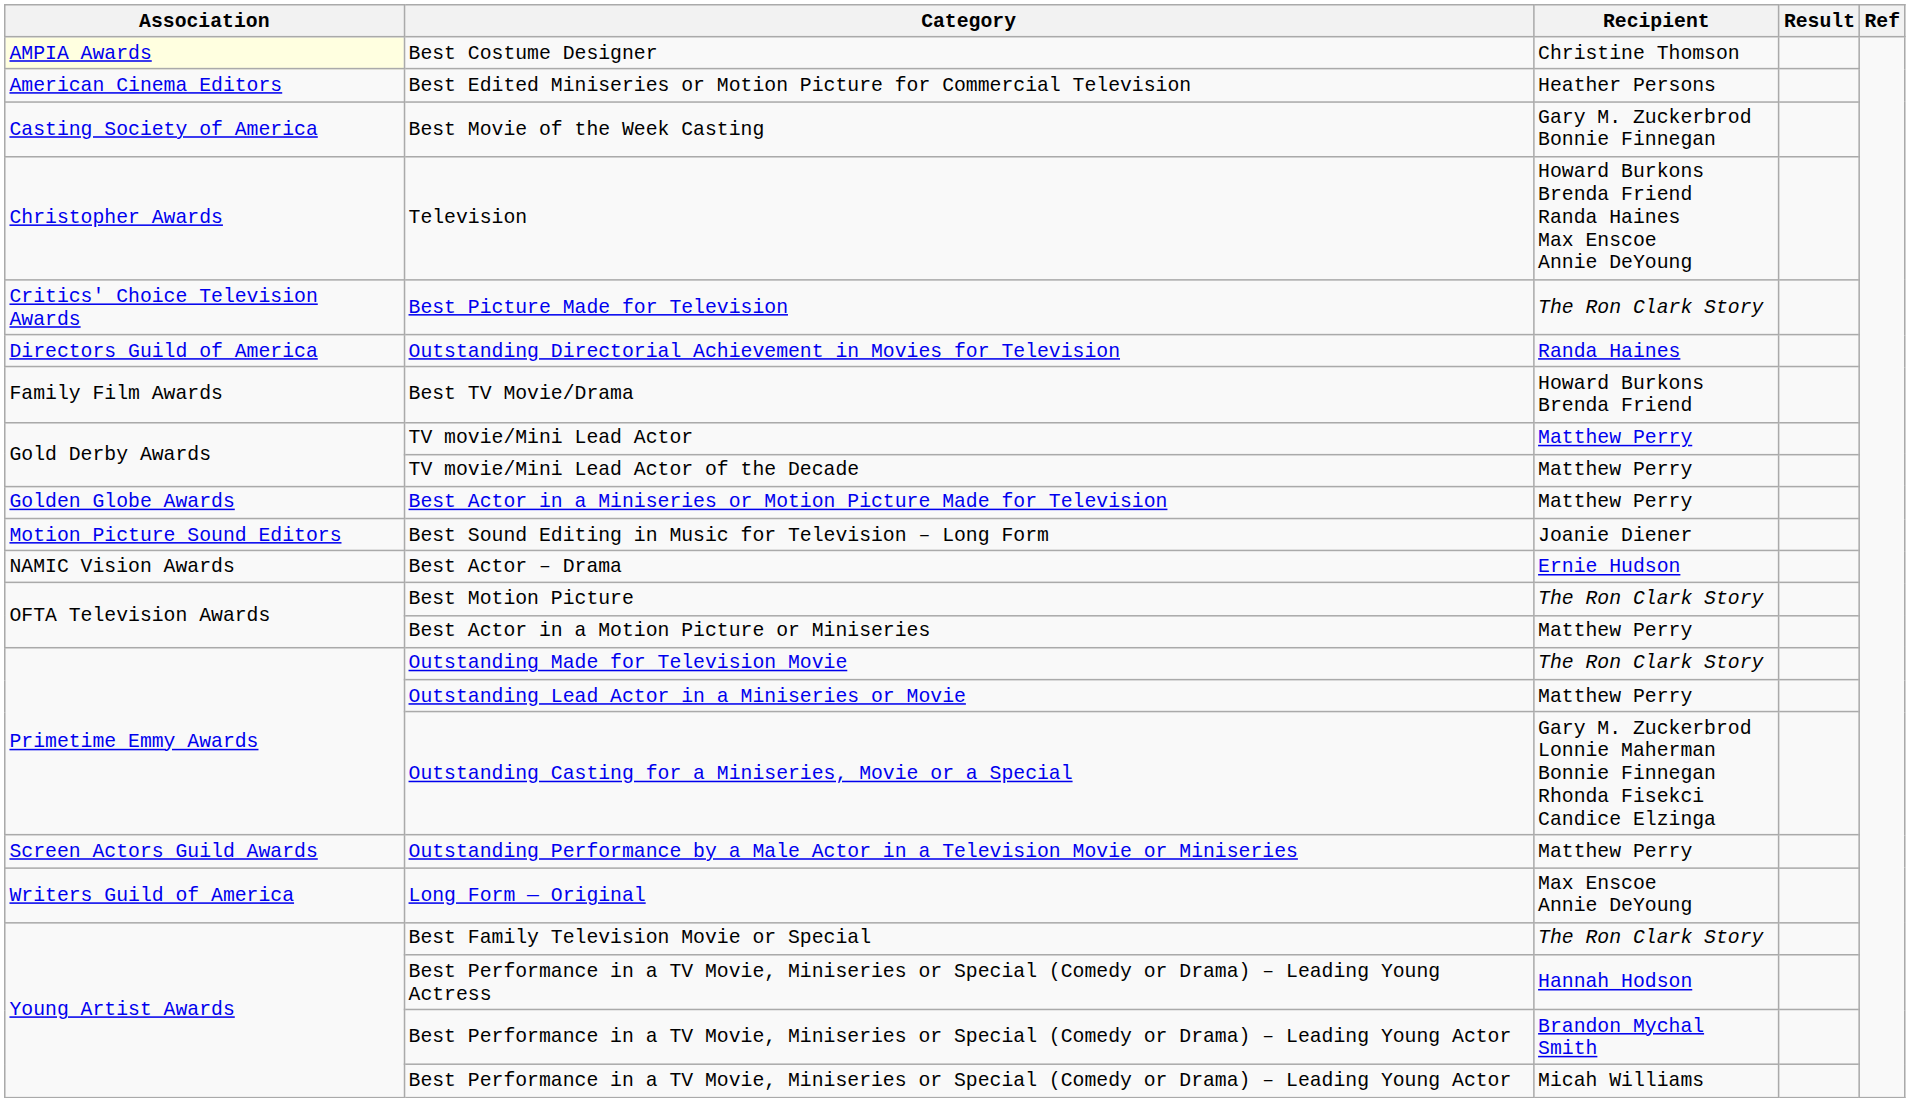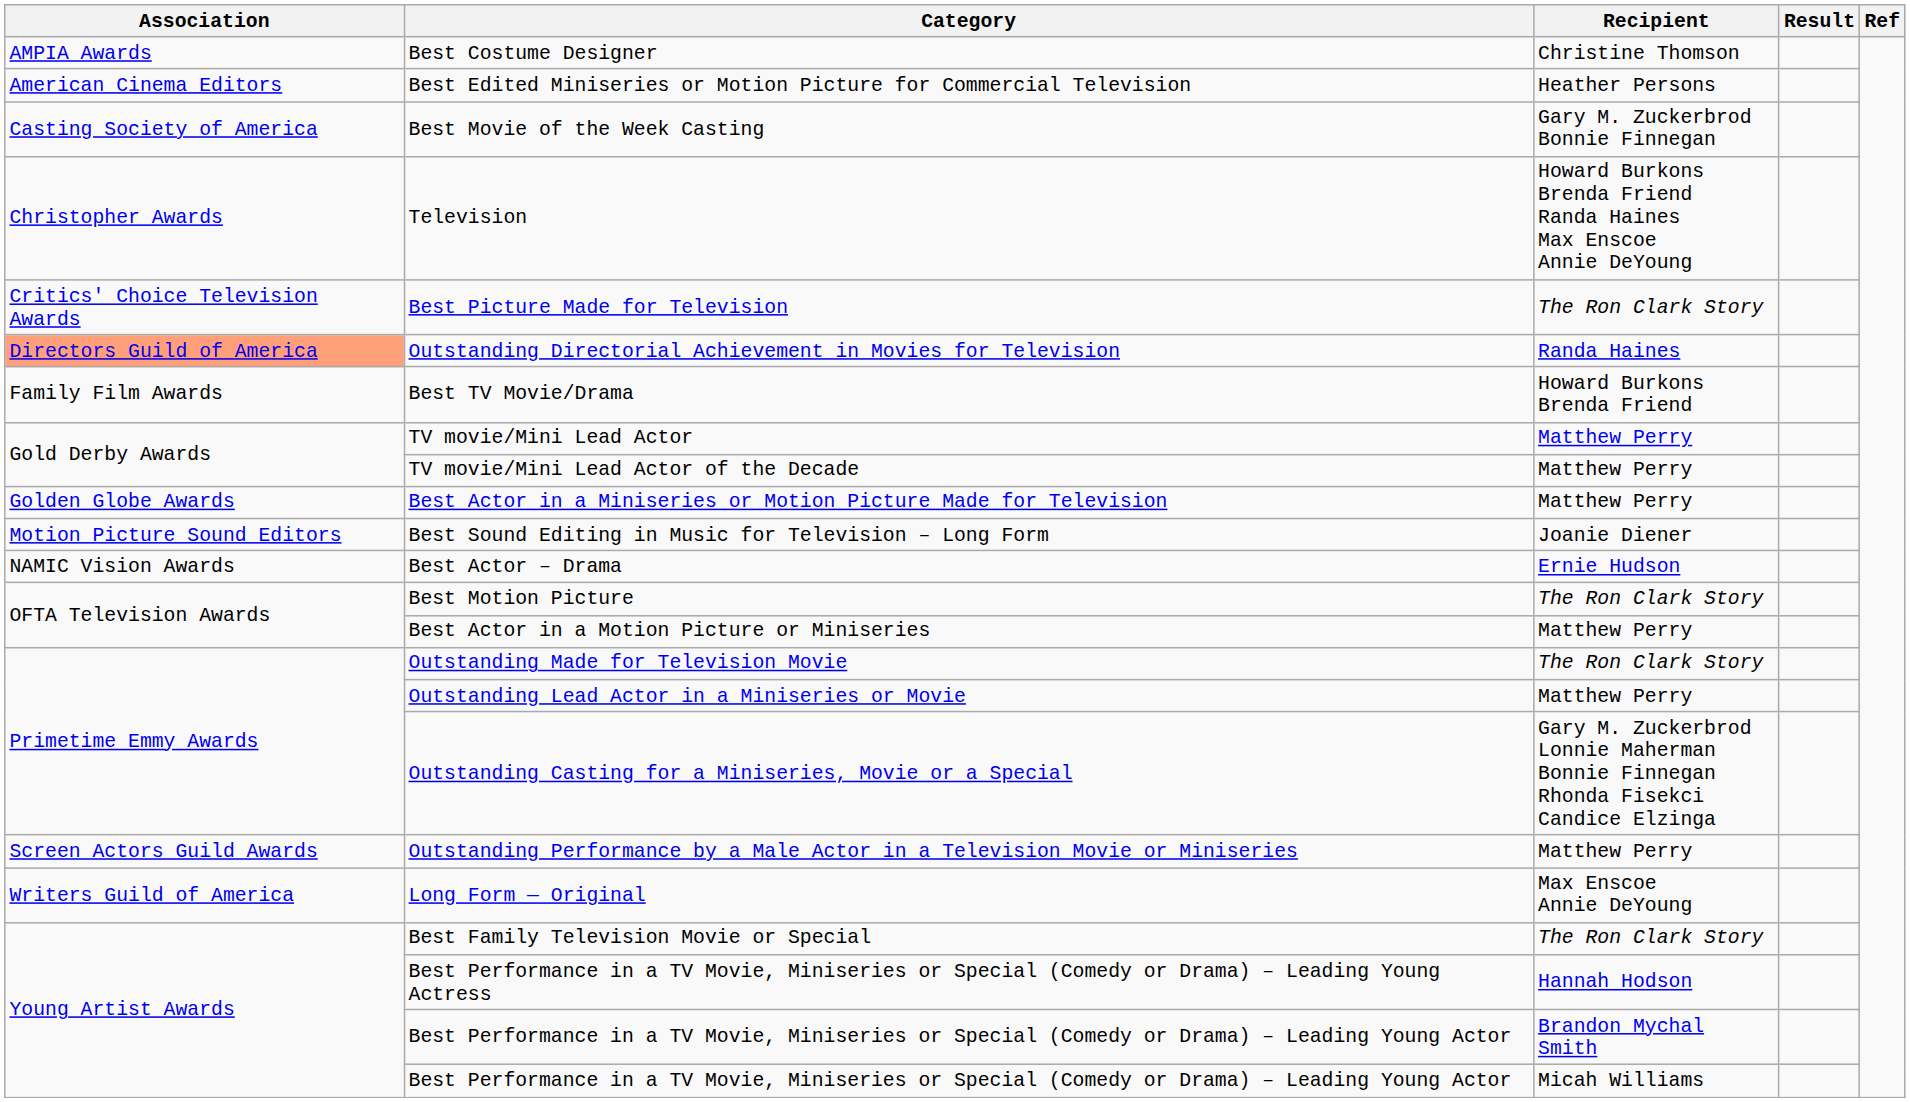(81, 53) lightyellow background -> (81, 53) no background
(164, 351) no background -> (164, 351) lightsalmon background
